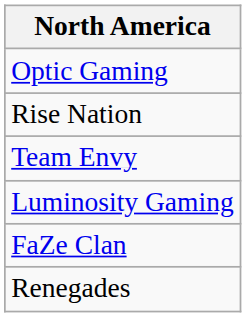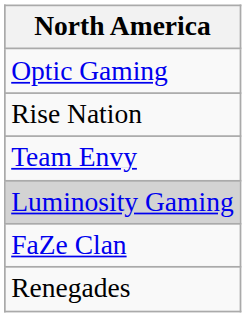(122, 201) no background -> (122, 201) lightgrey background
